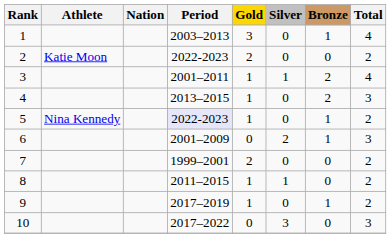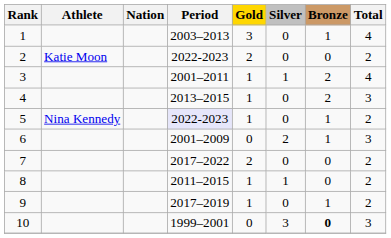(200, 160) 1999–2001 -> (200, 160) 2017–2022
(200, 222) 2017–2022 -> (200, 222) 1999–2001
(328, 222) normal -> (328, 222) bold
